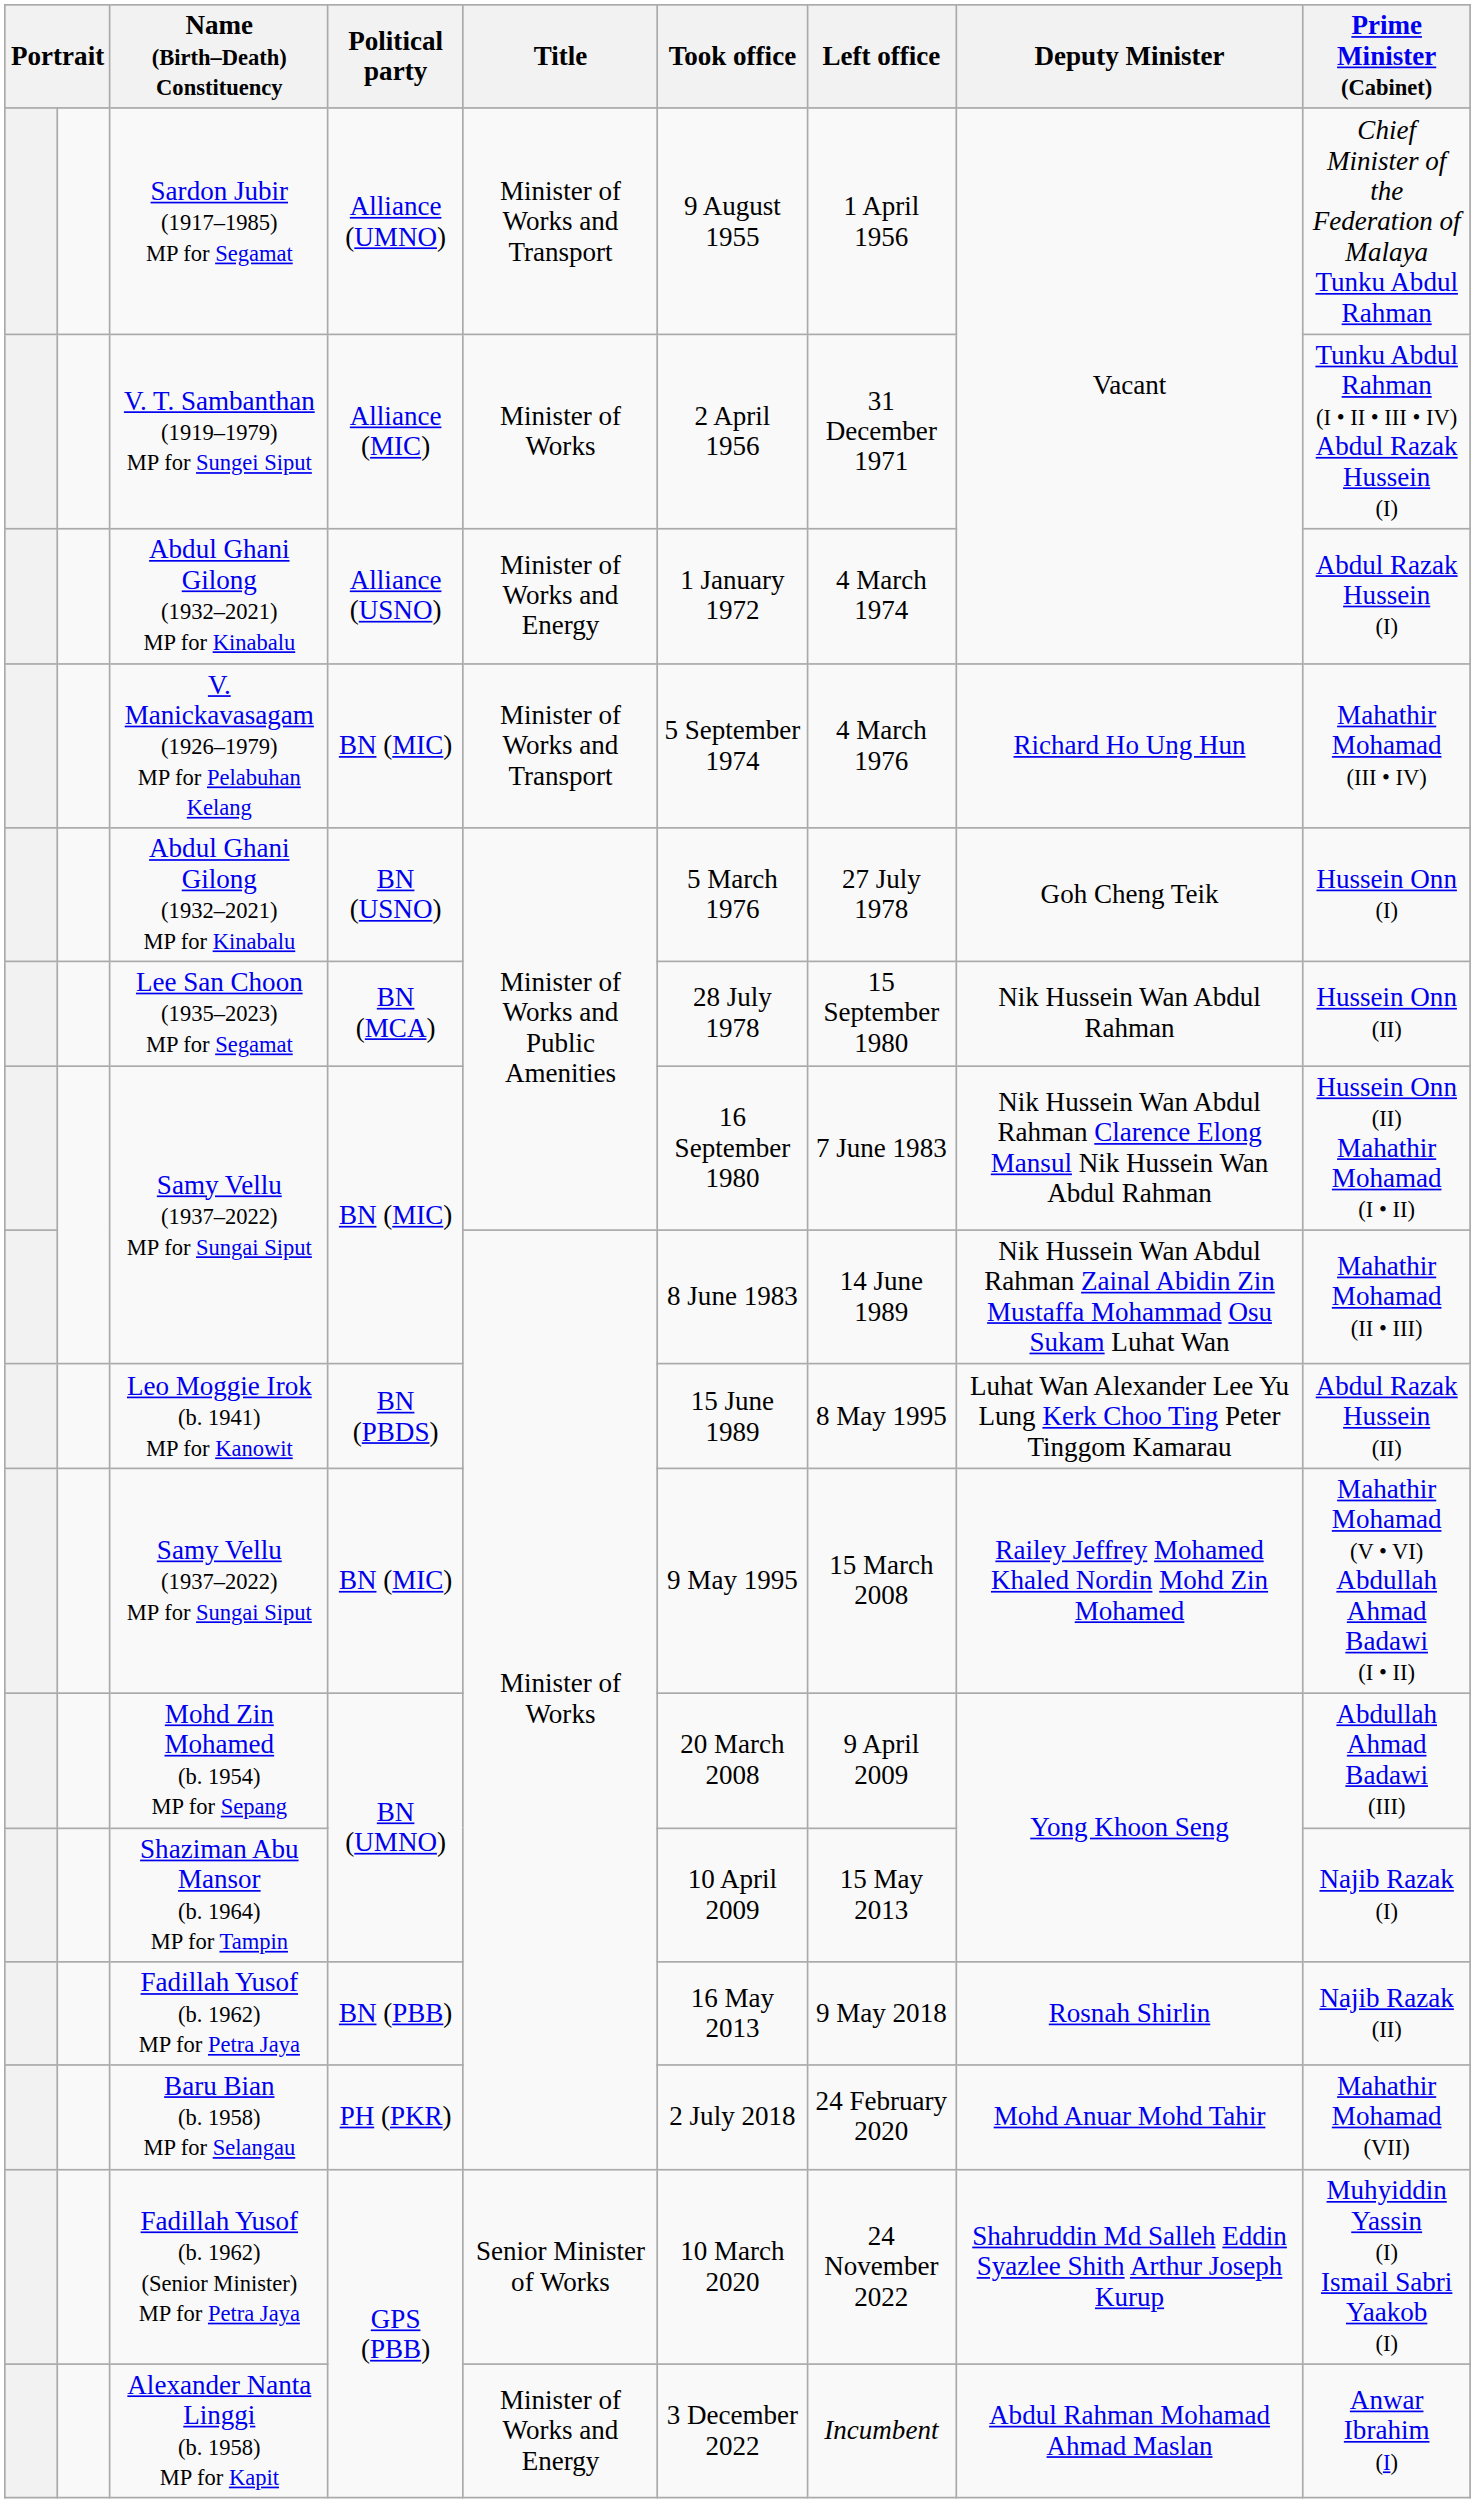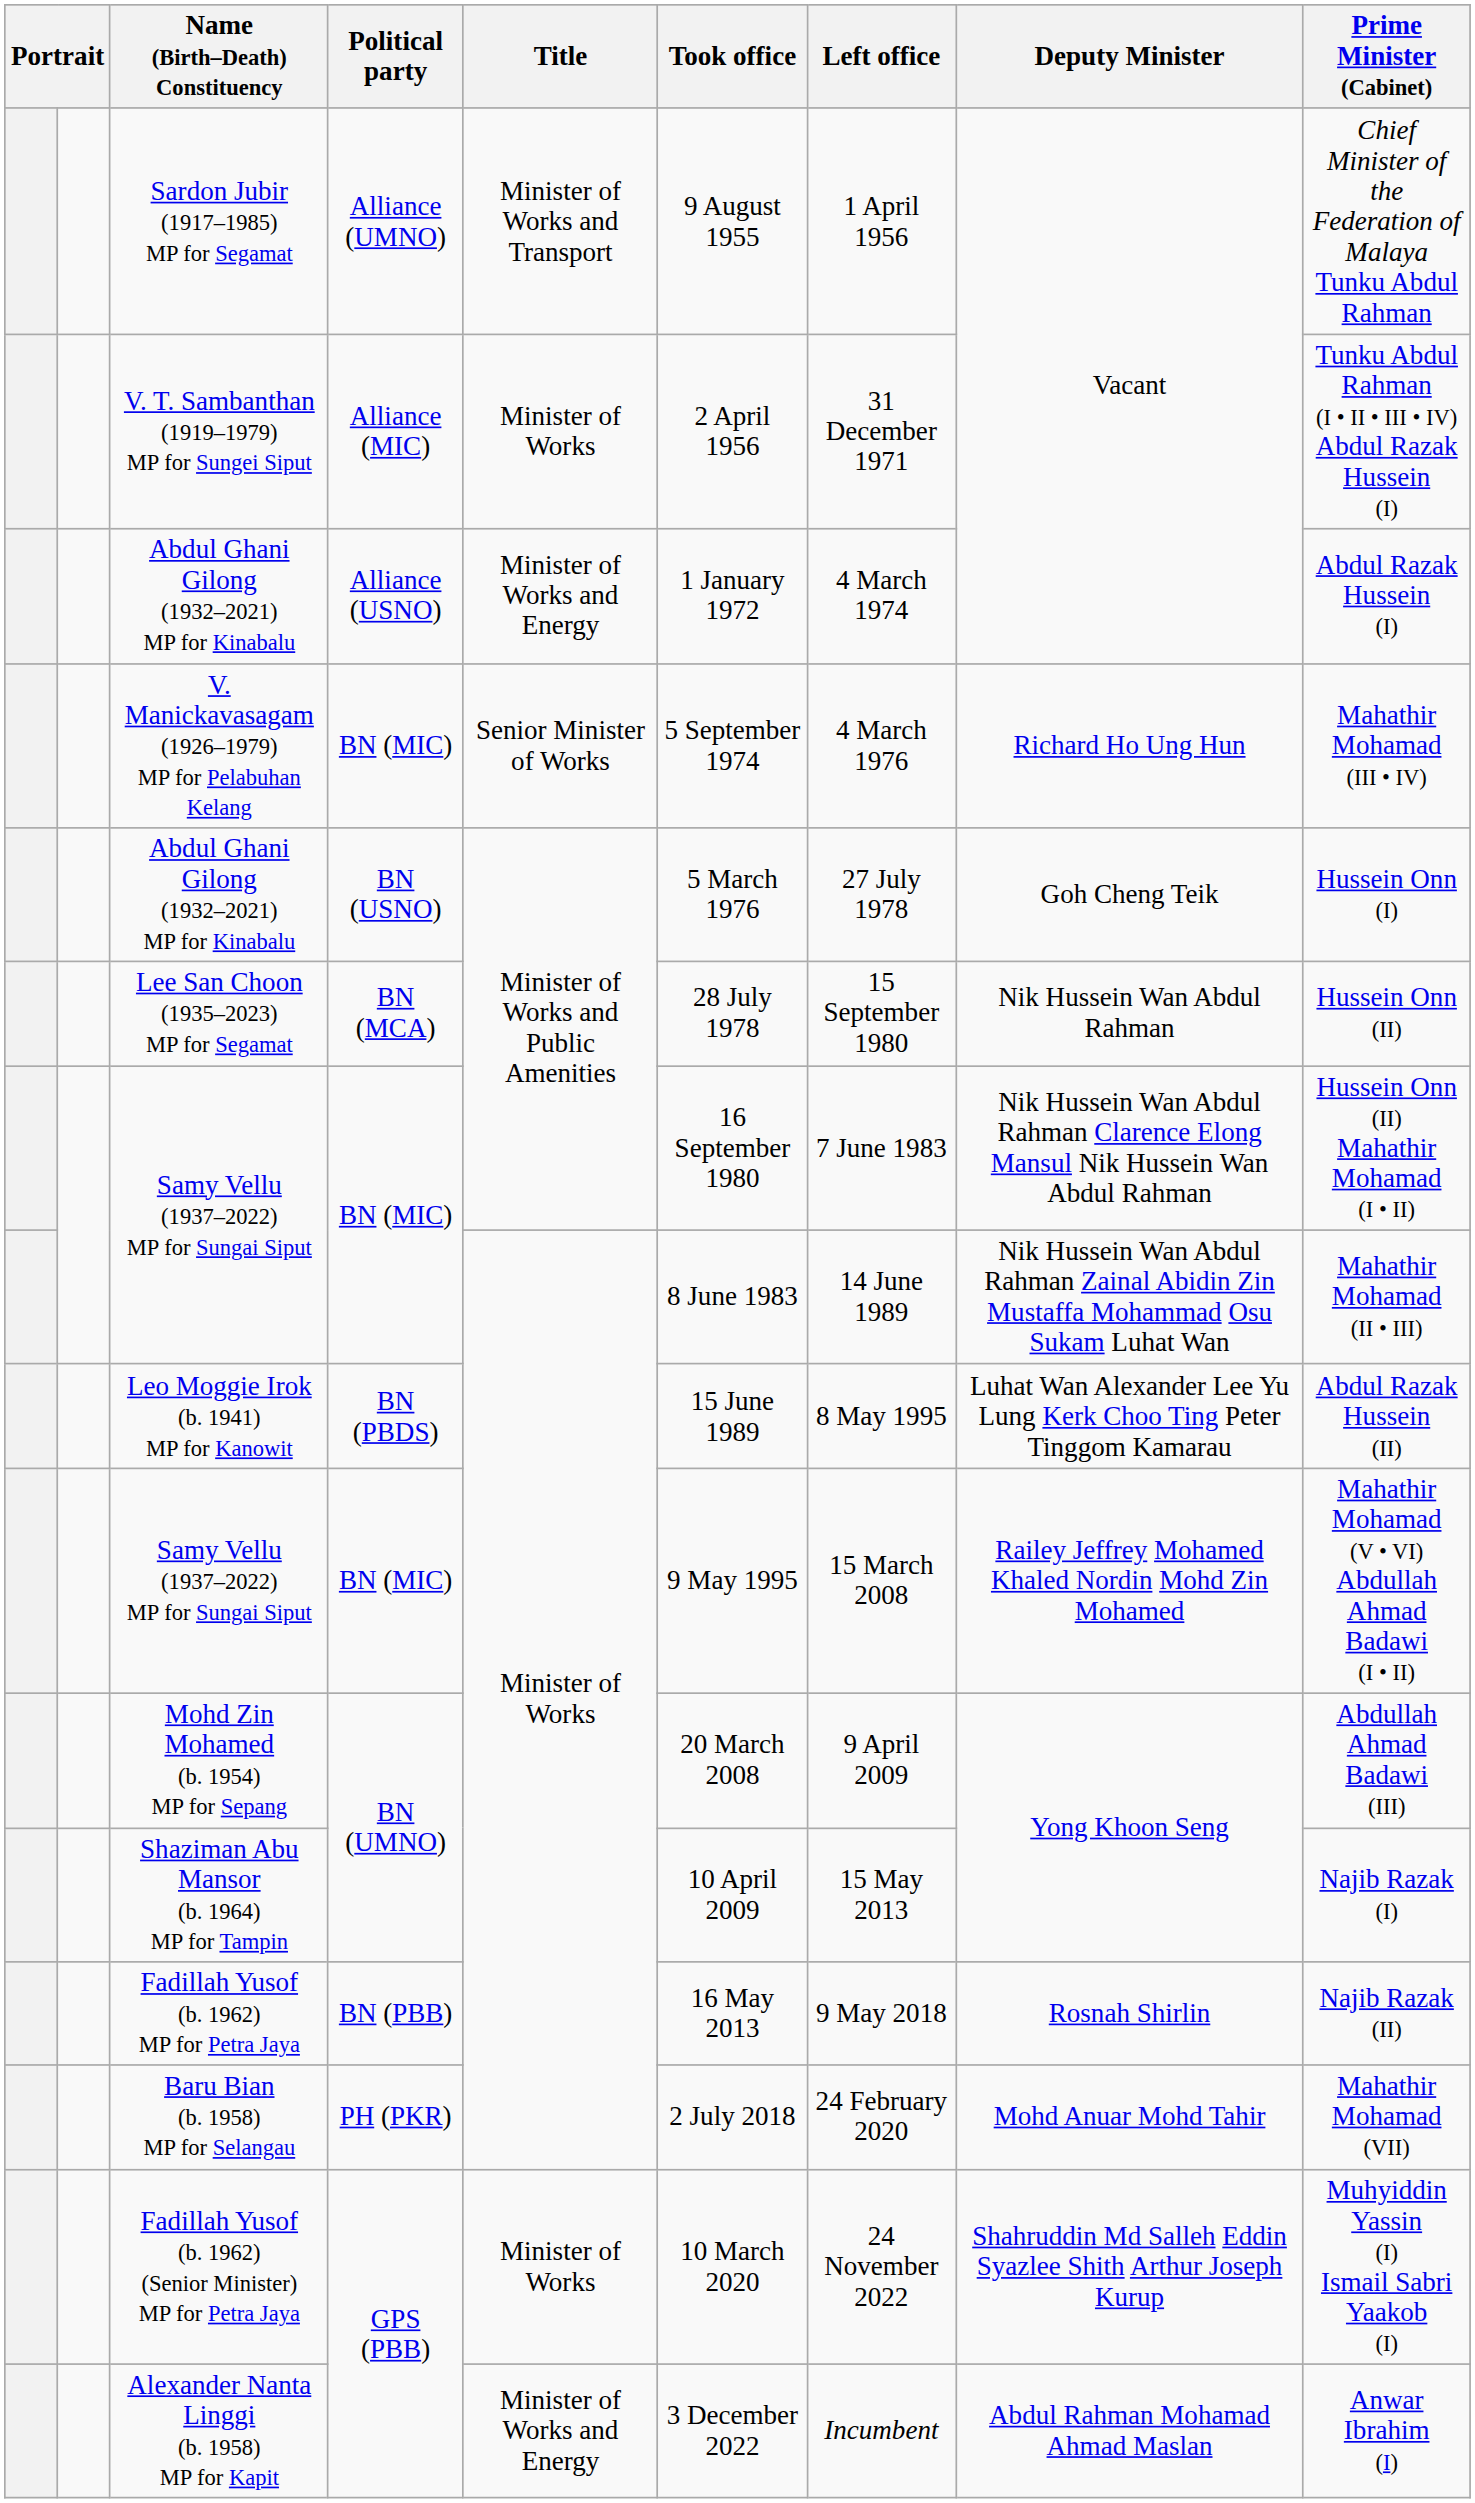(560, 745) Minister of Works and Transport -> (560, 745) Senior Minister of Works
(560, 2266) Senior Minister of Works -> (560, 2266) Minister of Works
